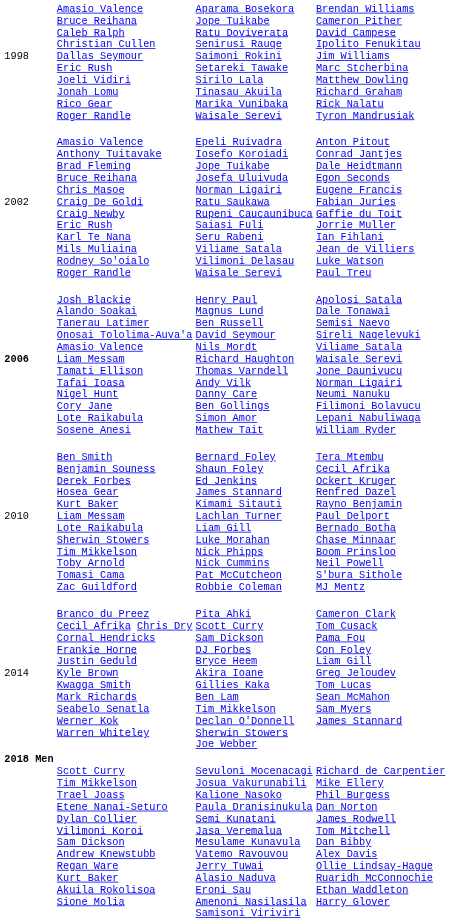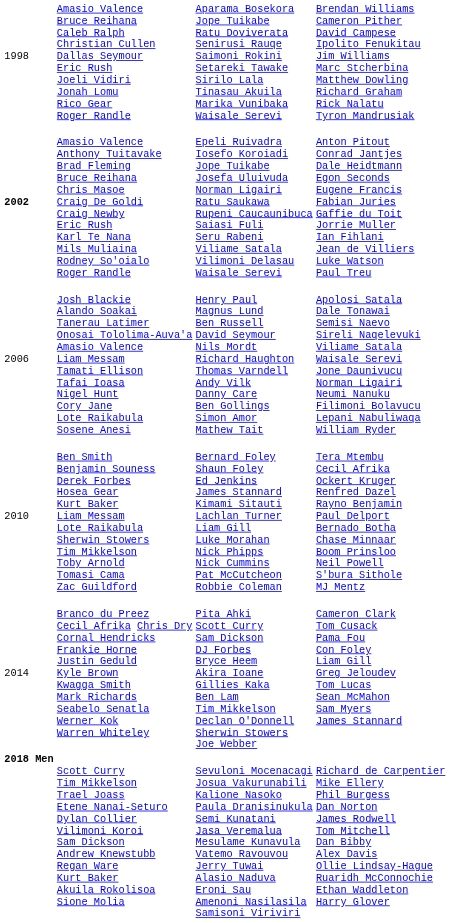(17, 202) normal -> (17, 202) bold
(17, 359) bold -> (17, 359) normal
